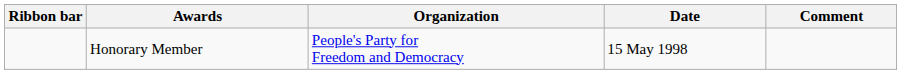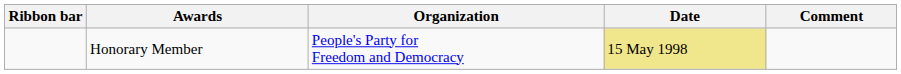(647, 48) no background -> (647, 48) khaki background
